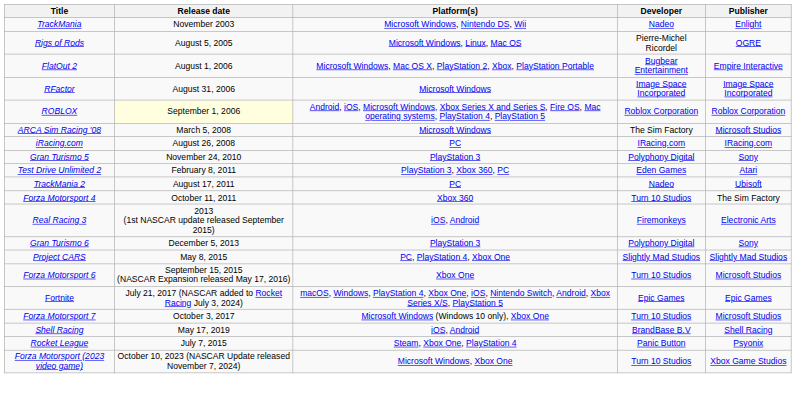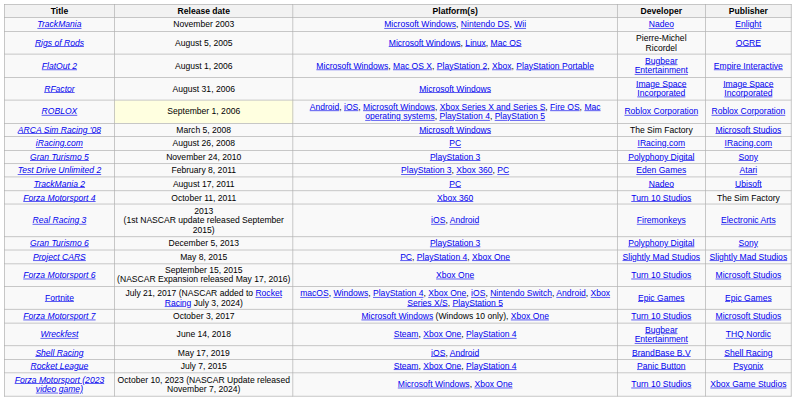+ row: (59, 334)
